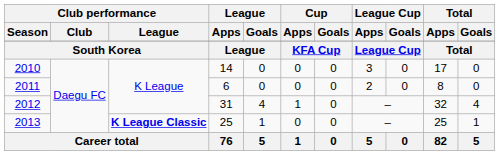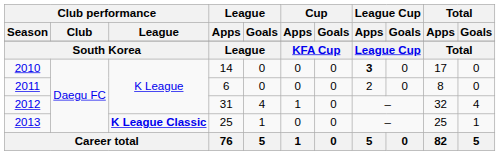(369, 68) normal -> (369, 68) bold
